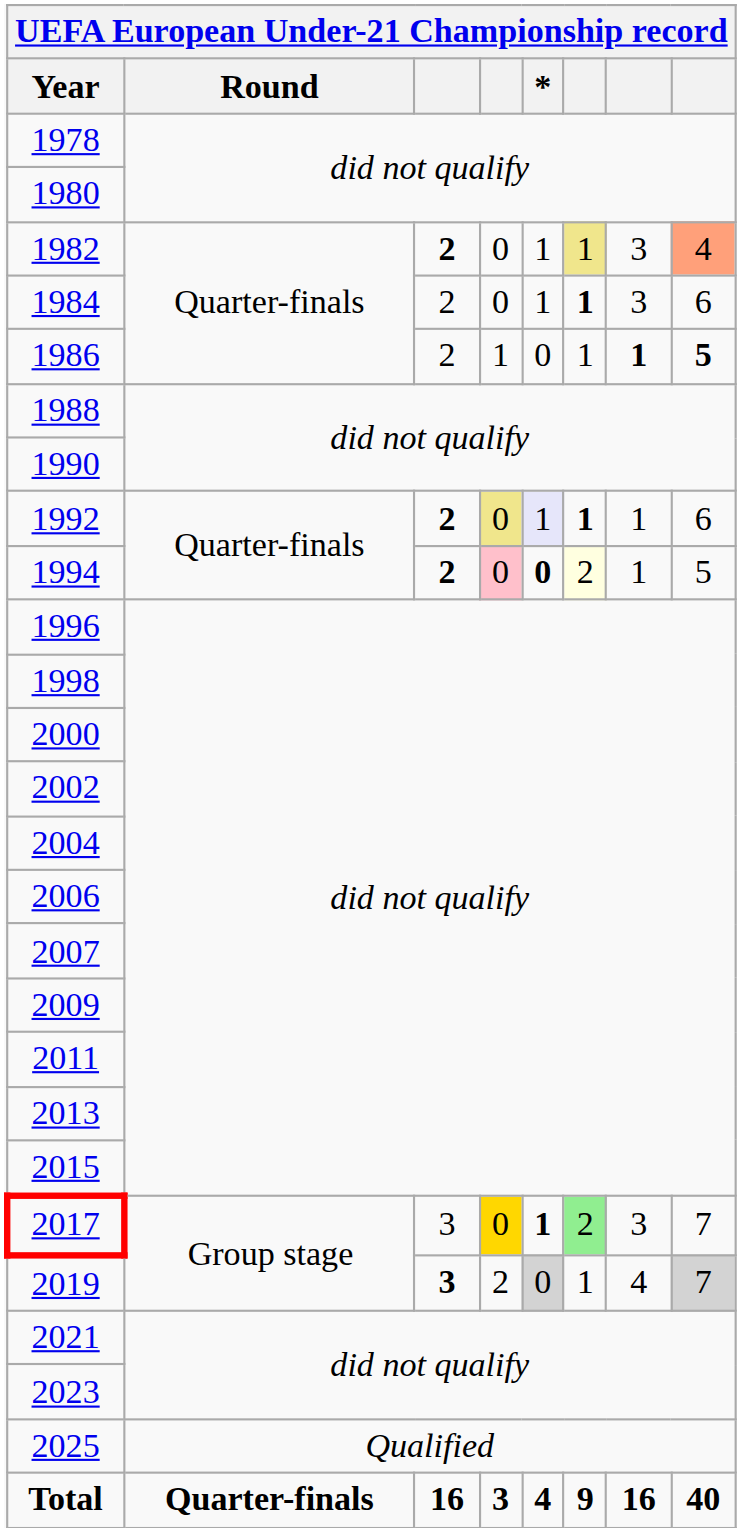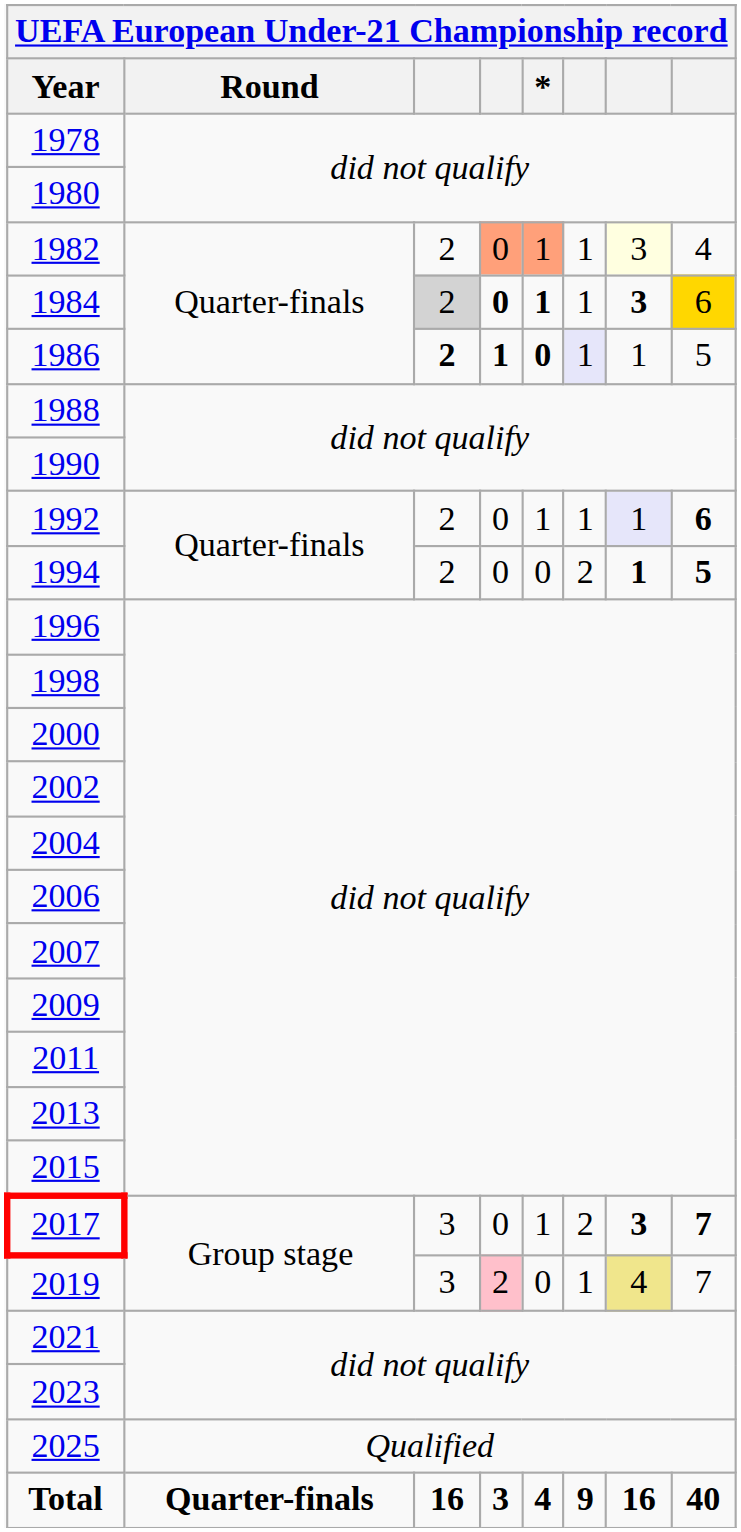(447, 247) bold -> (447, 247) normal
(500, 247) no background -> (500, 247) lightsalmon background
(543, 247) no background -> (543, 247) lightsalmon background
(585, 247) khaki background -> (585, 247) no background
(639, 247) no background -> (639, 247) lightyellow background
(703, 247) lightsalmon background -> (703, 247) no background
(447, 301) no background -> (447, 301) lightgrey background
(500, 301) normal -> (500, 301) bold
(543, 301) normal -> (543, 301) bold
(585, 301) bold -> (585, 301) normal
(639, 301) normal -> (639, 301) bold
(703, 301) no background -> (703, 301) gold background
(447, 355) normal -> (447, 355) bold
(500, 355) normal -> (500, 355) bold
(543, 355) normal -> (543, 355) bold
(585, 355) no background -> (585, 355) lavender background
(639, 355) bold -> (639, 355) normal
(703, 355) bold -> (703, 355) normal
(447, 517) bold -> (447, 517) normal
(500, 517) khaki background -> (500, 517) no background
(543, 517) lavender background -> (543, 517) no background
(585, 517) bold -> (585, 517) normal
(639, 517) no background -> (639, 517) lavender background
(703, 517) normal -> (703, 517) bold
(447, 572) bold -> (447, 572) normal
(500, 572) pink background -> (500, 572) no background
(543, 572) bold -> (543, 572) normal
(585, 572) lightyellow background -> (585, 572) no background
(639, 572) normal -> (639, 572) bold
(703, 572) normal -> (703, 572) bold
(500, 1224) gold background -> (500, 1224) no background
(543, 1224) bold -> (543, 1224) normal
(585, 1224) lightgreen background -> (585, 1224) no background
(639, 1224) normal -> (639, 1224) bold
(703, 1224) normal -> (703, 1224) bold
(447, 1282) bold -> (447, 1282) normal
(500, 1282) no background -> (500, 1282) pink background
(543, 1282) lightgrey background -> (543, 1282) no background
(639, 1282) no background -> (639, 1282) khaki background
(703, 1282) lightgrey background -> (703, 1282) no background
